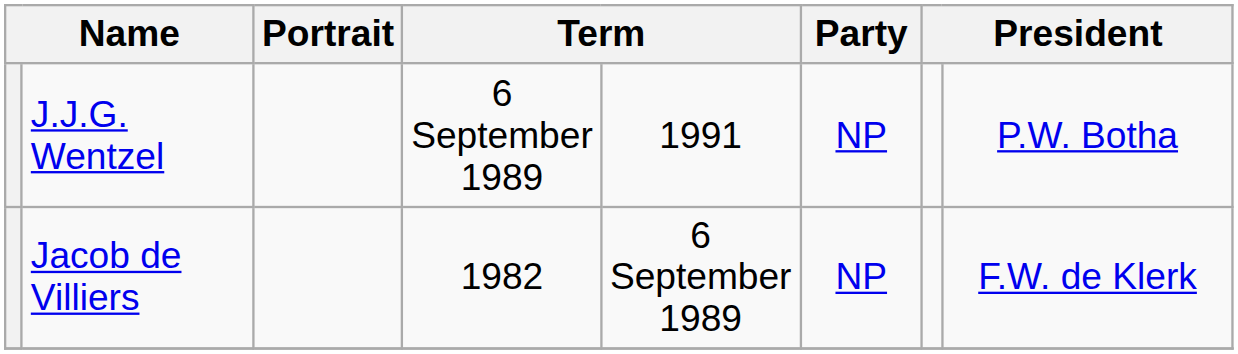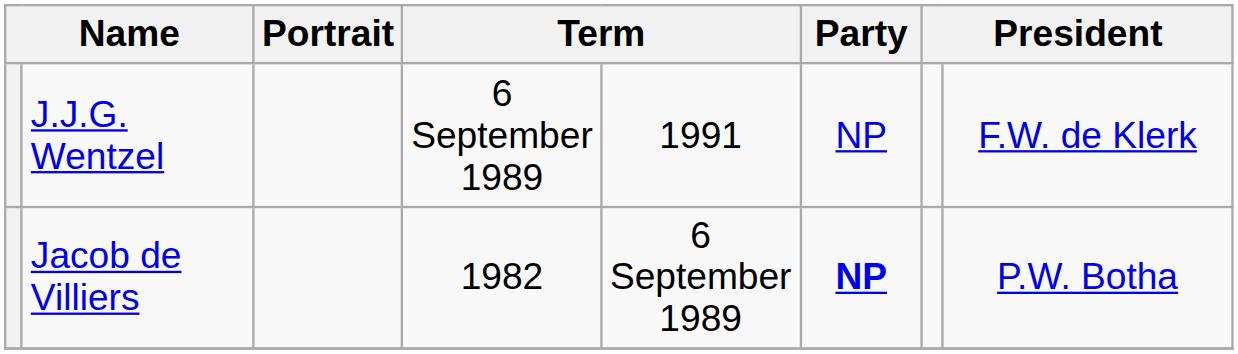(1088, 134) P.W. Botha -> (1088, 134) F.W. de Klerk
(861, 276) normal -> (861, 276) bold
(1088, 276) F.W. de Klerk -> (1088, 276) P.W. Botha
